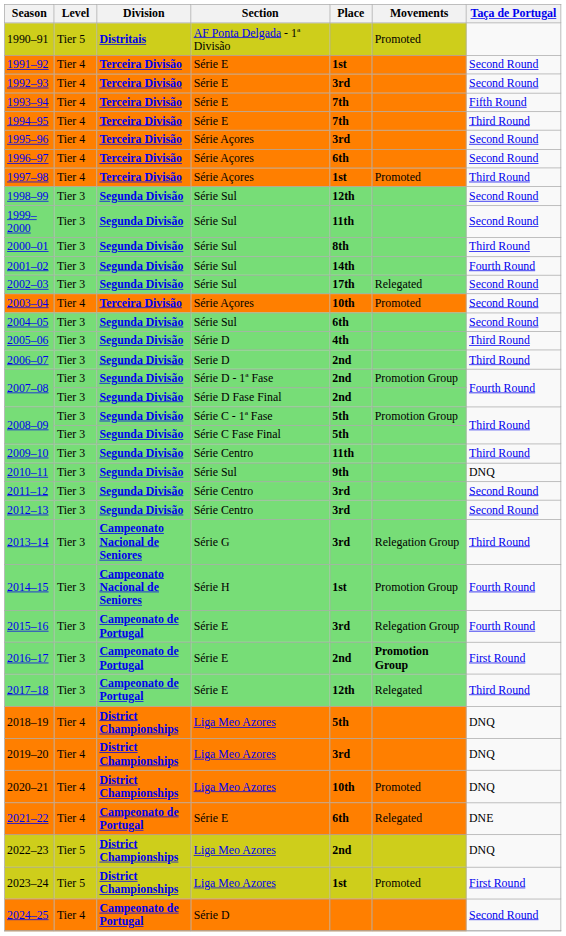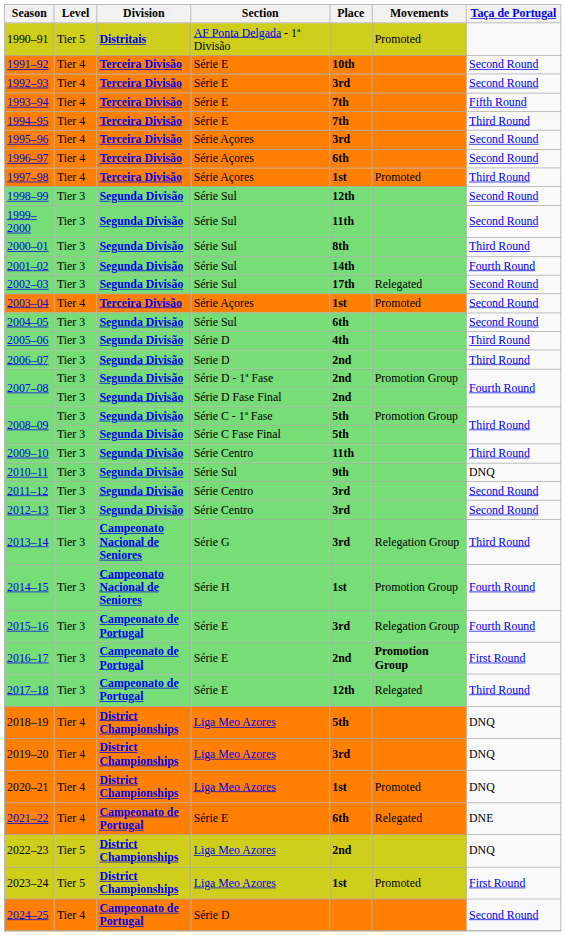(340, 64) 1st -> (344, 64) 10th
(344, 303) 10th -> (340, 303) 1st
(344, 786) 10th -> (340, 786) 1st
